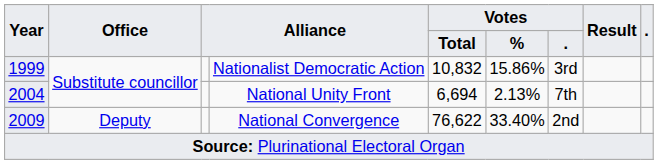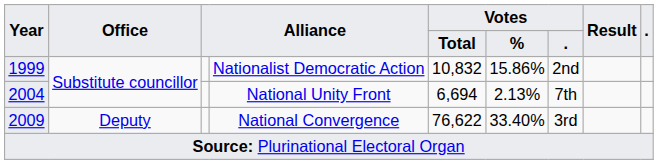(566, 69) 3rd -> (566, 69) 2nd
(566, 121) 2nd -> (566, 121) 3rd
